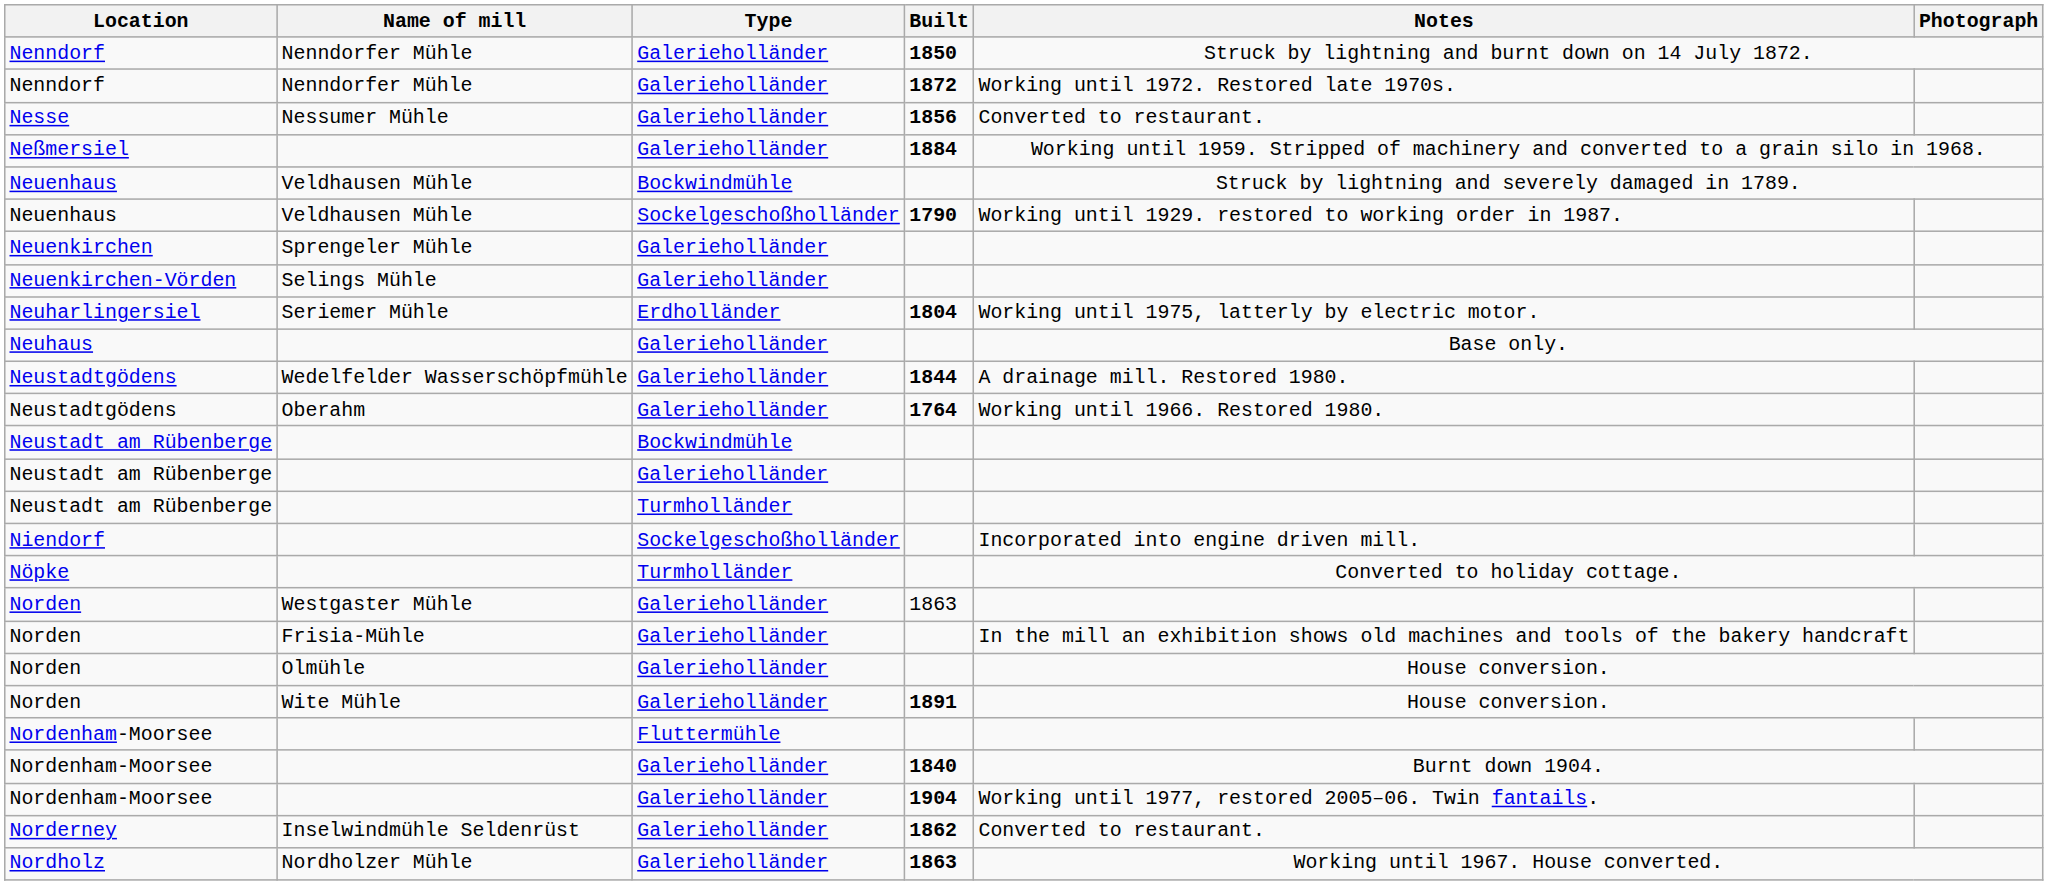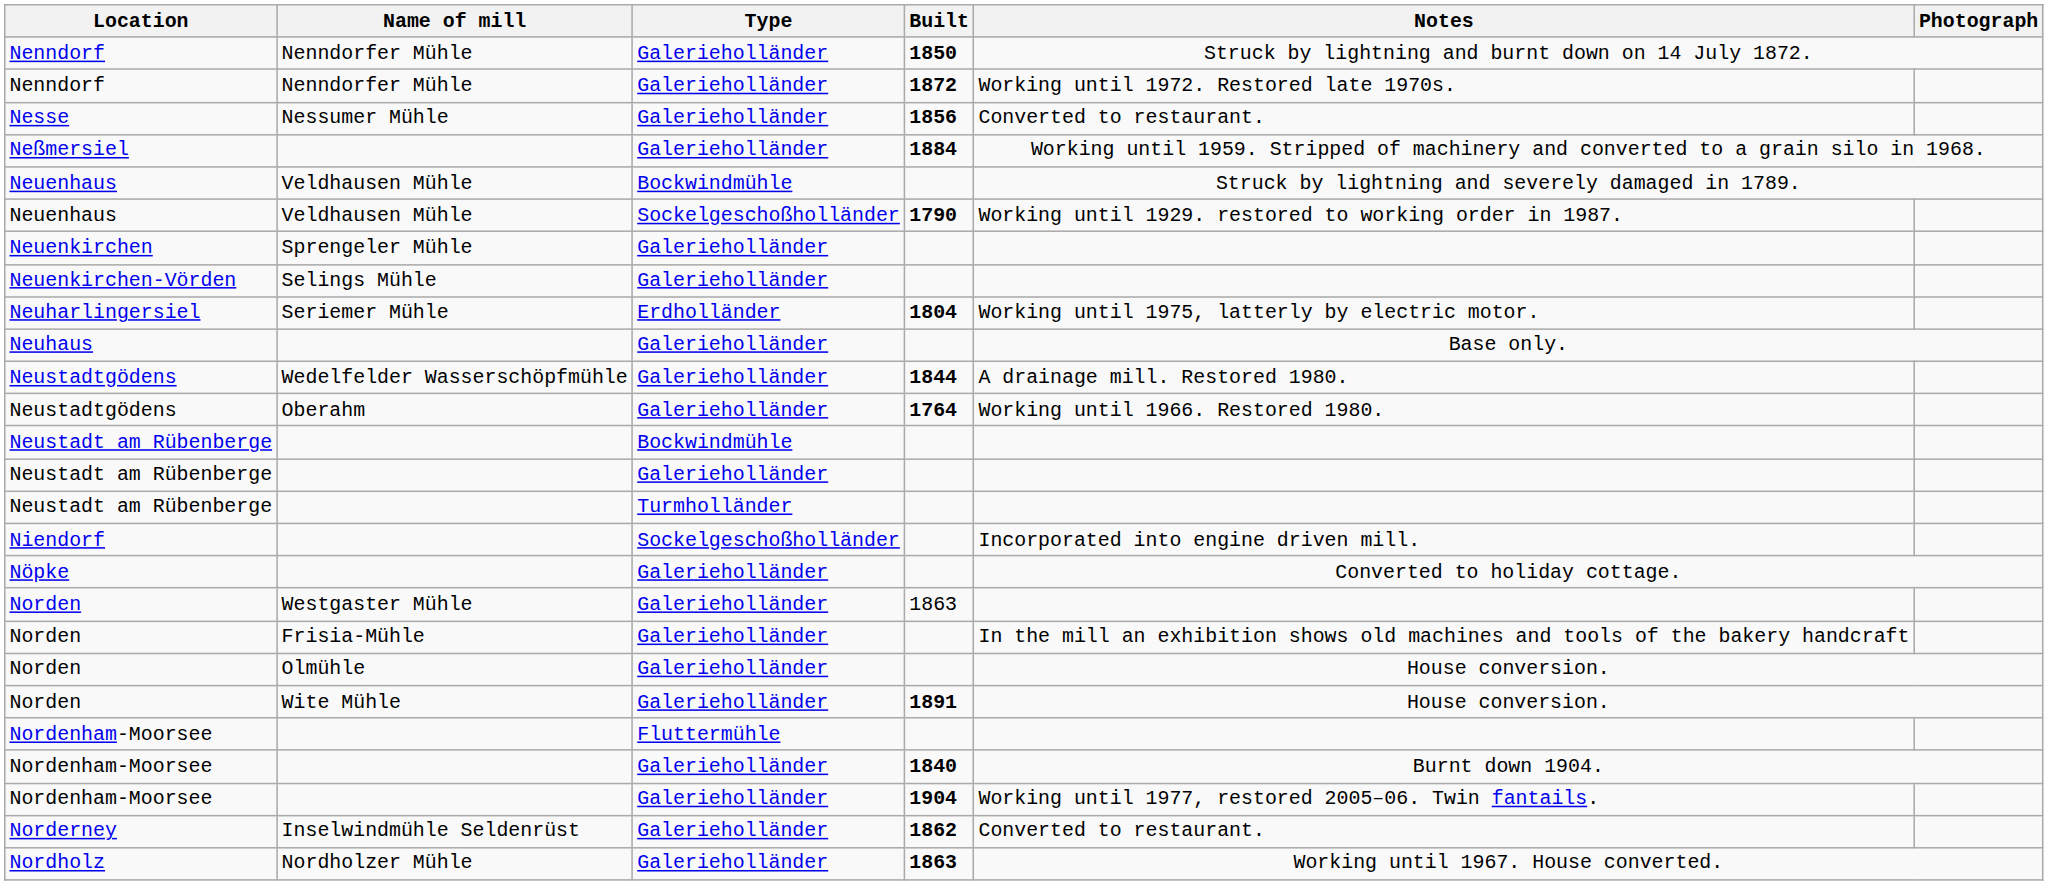(715, 572) Turmholländer -> (733, 572) Galerieholländer
